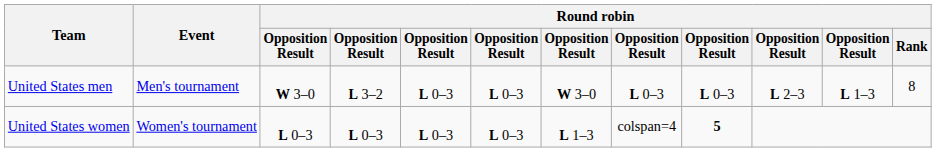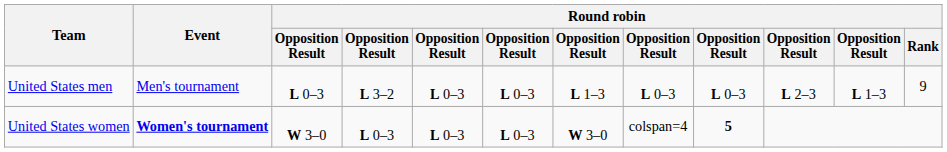(295, 95) W 3–0 -> (307, 95) L 0–3
(576, 95) W 3–0 -> (588, 95) L 1–3
(912, 86) 8 -> (923, 86) 9
(197, 127) normal -> (202, 127) bold
(295, 135) L 0–3 -> (307, 135) W 3–0
(576, 135) L 1–3 -> (588, 135) W 3–0
